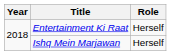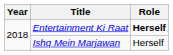(148, 27) normal -> (149, 27) bold
